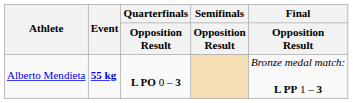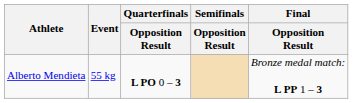(103, 76) bold -> (103, 76) normal
